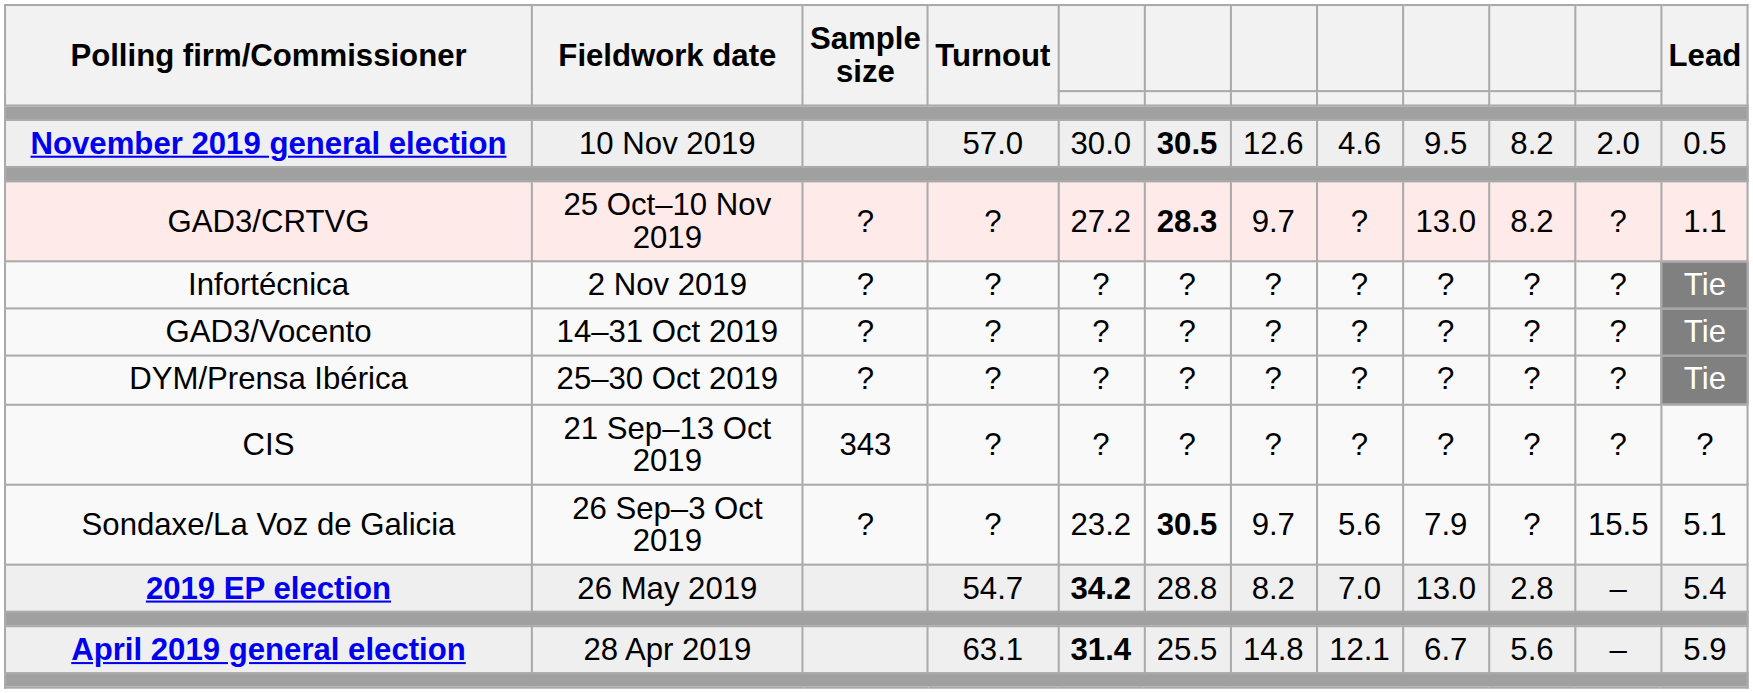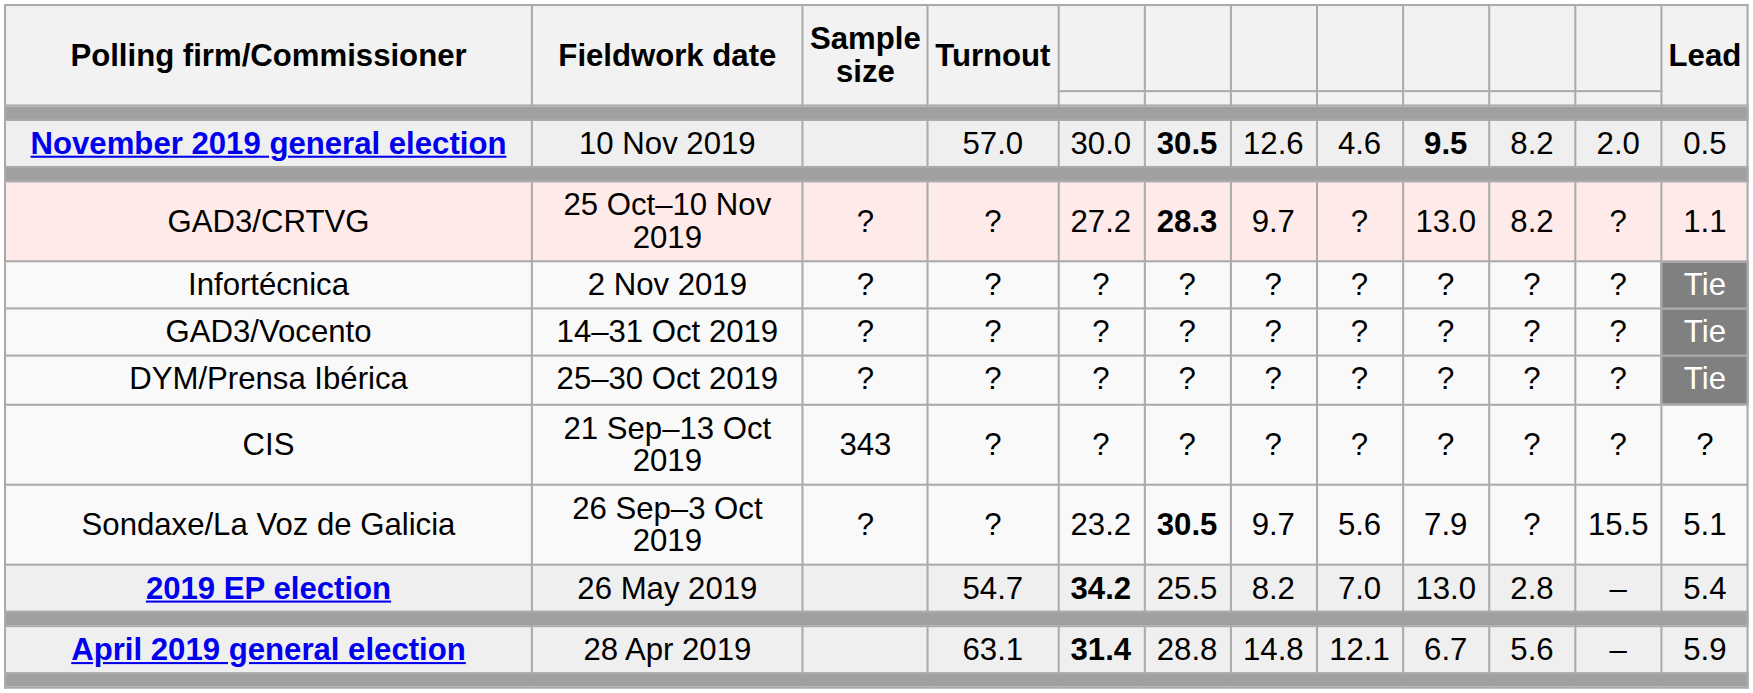(1446, 143) normal -> (1446, 143) bold
(1187, 587) 28.8 -> (1187, 587) 25.5
(1187, 648) 25.5 -> (1187, 648) 28.8
